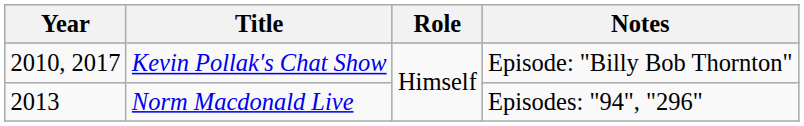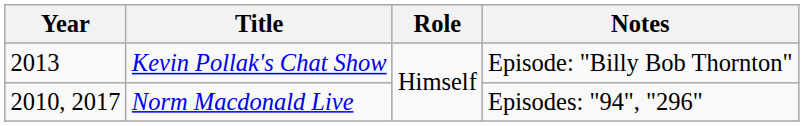(65, 62) 2010, 2017 -> (35, 62) 2013
(35, 101) 2013 -> (65, 101) 2010, 2017
